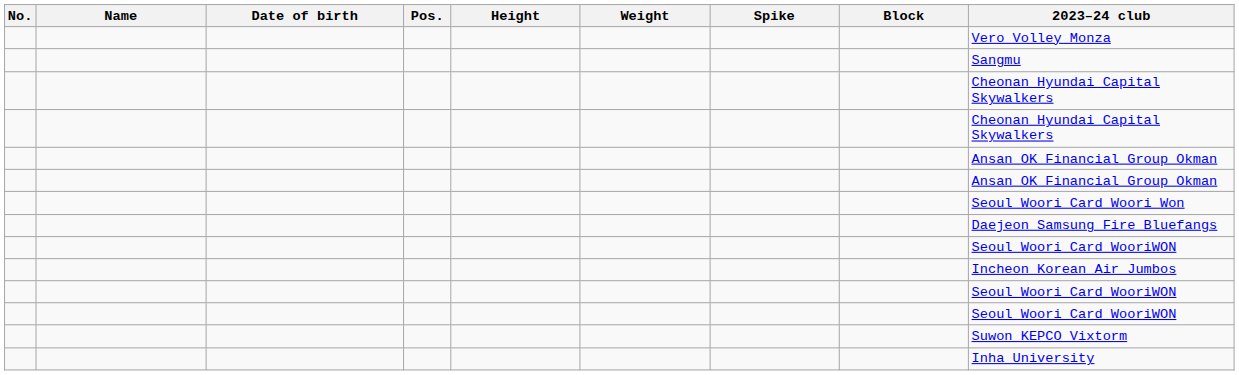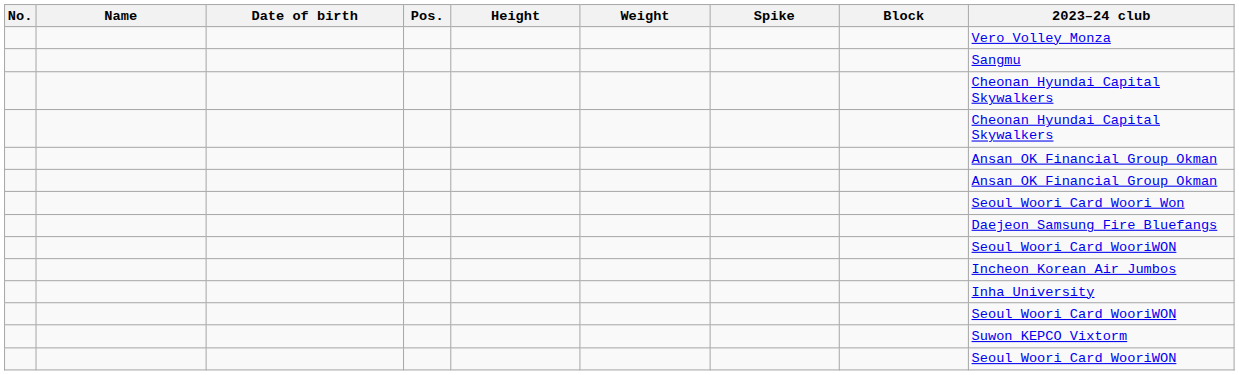(1074, 292) Seoul Woori Card WooriWON -> (1033, 292) Inha University
(1033, 359) Inha University -> (1074, 359) Seoul Woori Card WooriWON
